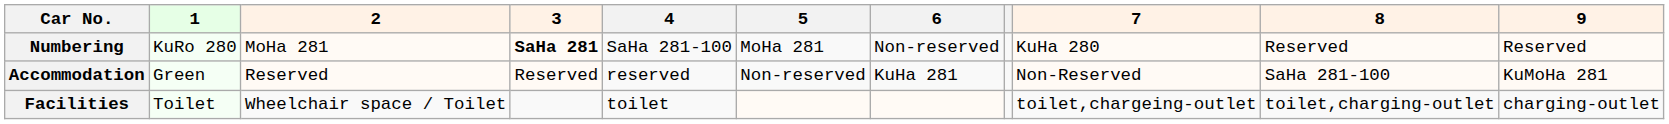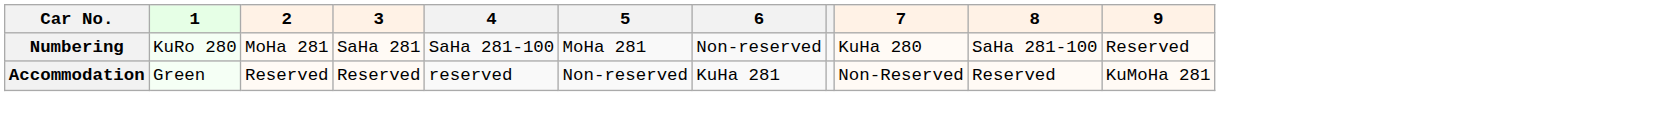(556, 47) bold -> (379, 47) normal
(1307, 47) Reserved -> (1035, 47) SaHa 281-100
(1328, 76) SaHa 281-100 -> (1014, 76) Reserved
- row: (77, 104)
